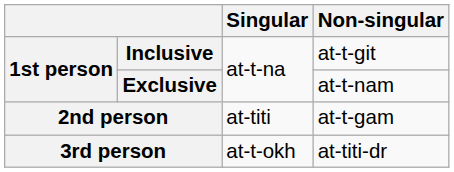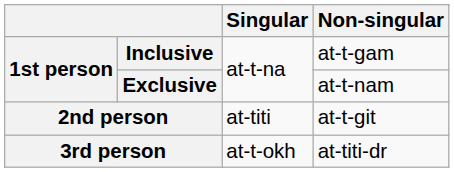(347, 53) at-t-git -> (356, 53) at-t-gam
(356, 118) at-t-gam -> (347, 118) at-t-git
